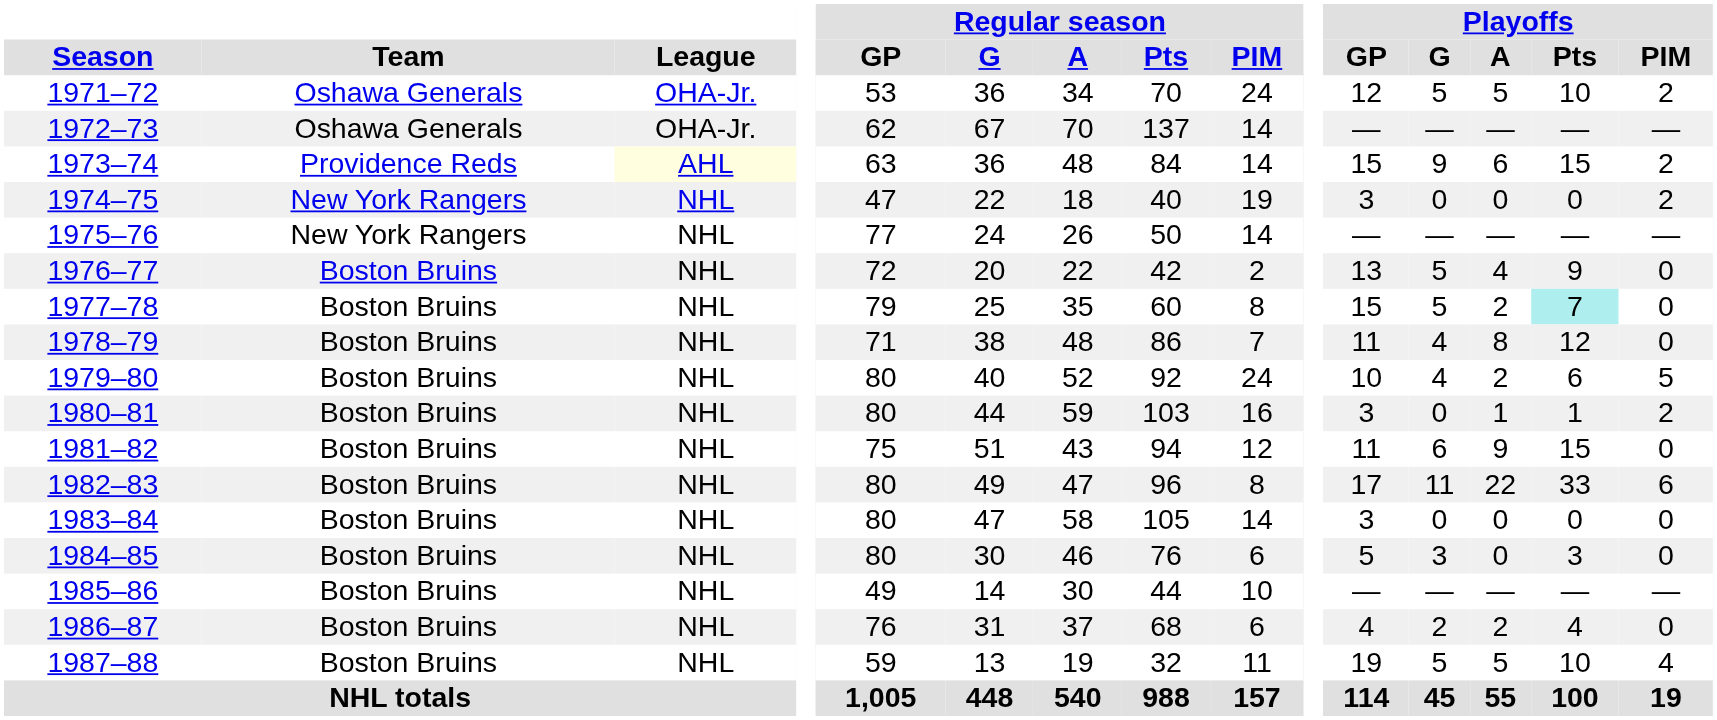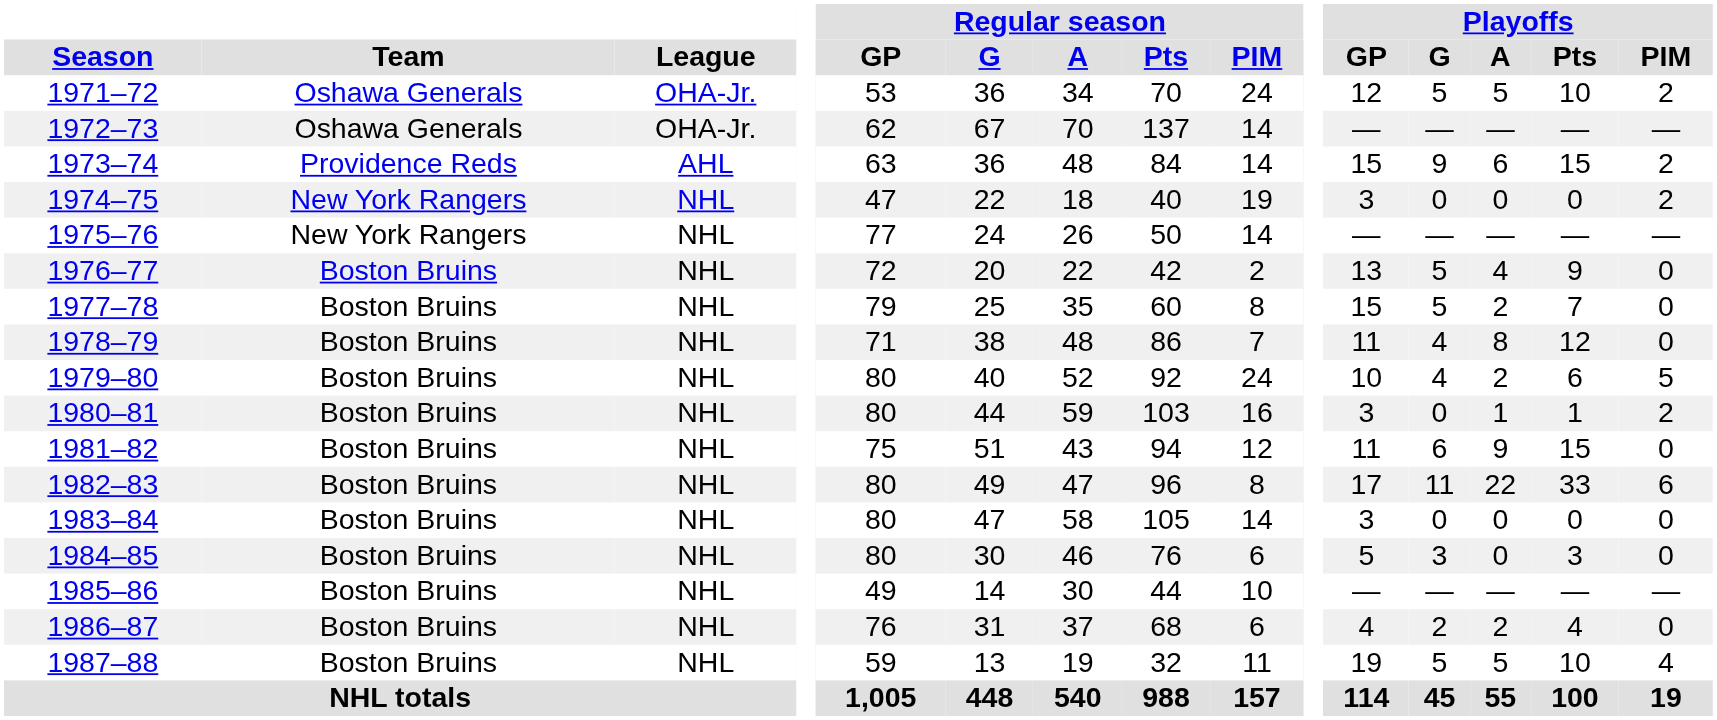(706, 163) lightyellow background -> (706, 163) no background
(1575, 306) paleturquoise background -> (1575, 306) no background
